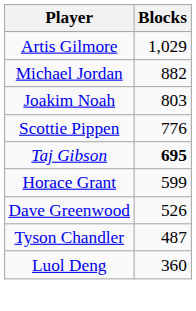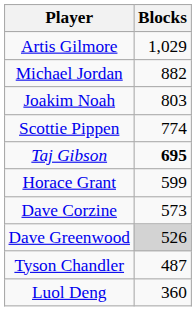(174, 127) 776 -> (174, 127) 774
+ row: (69, 210)
(174, 210) no background -> (174, 237) lightgrey background
